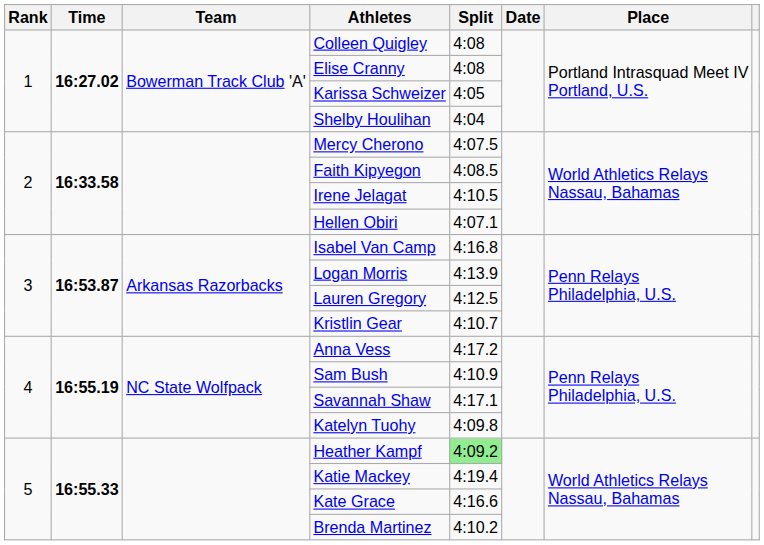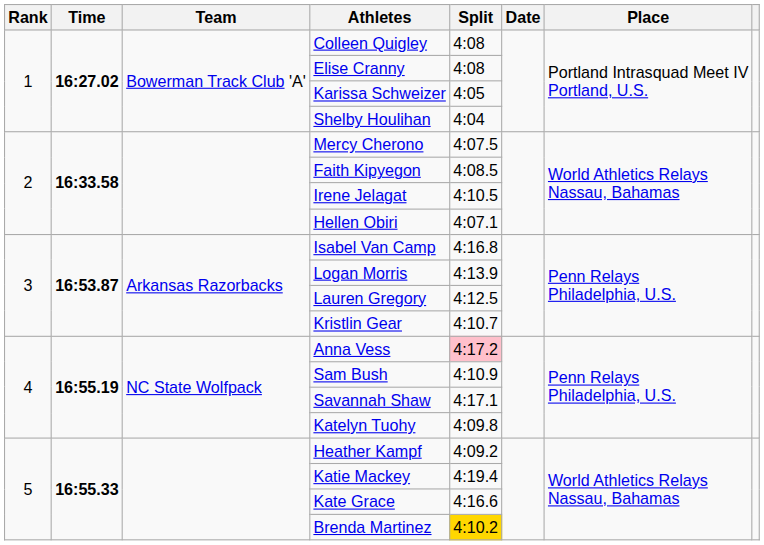(476, 349) no background -> (476, 349) pink background
(476, 451) lightgreen background -> (476, 451) no background
(476, 528) no background -> (476, 528) gold background
